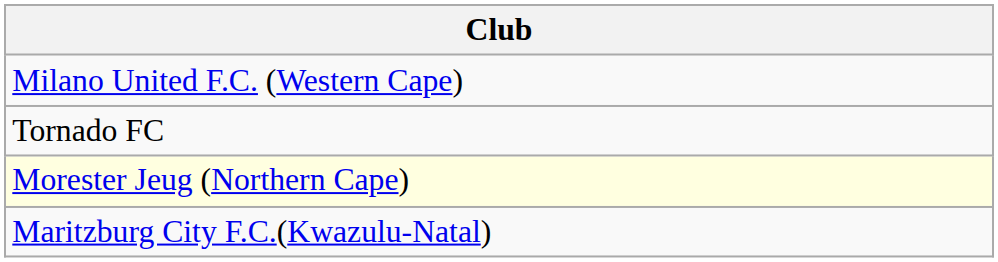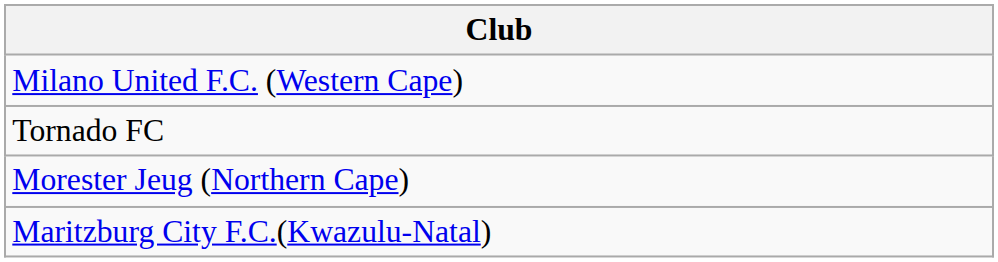(211, 180) lightyellow background -> (211, 180) no background
